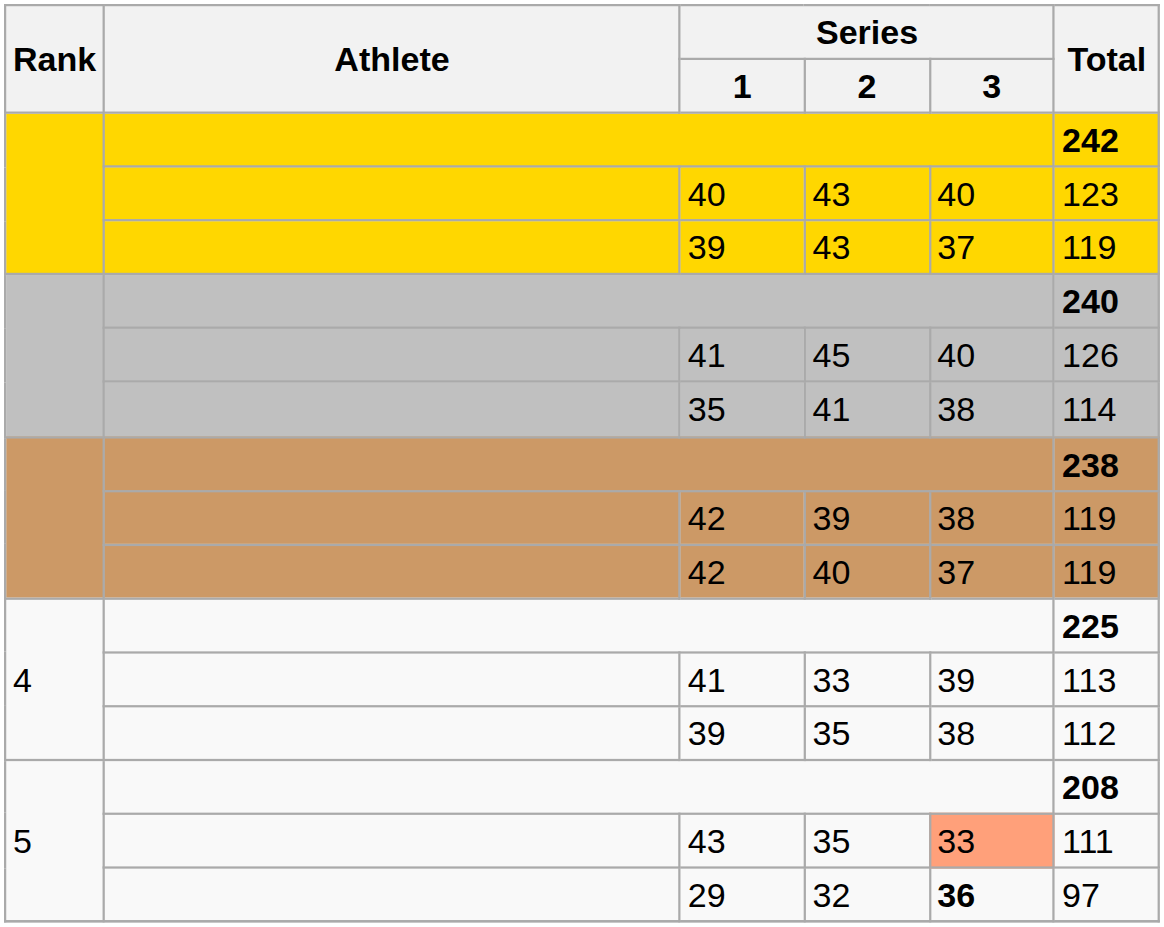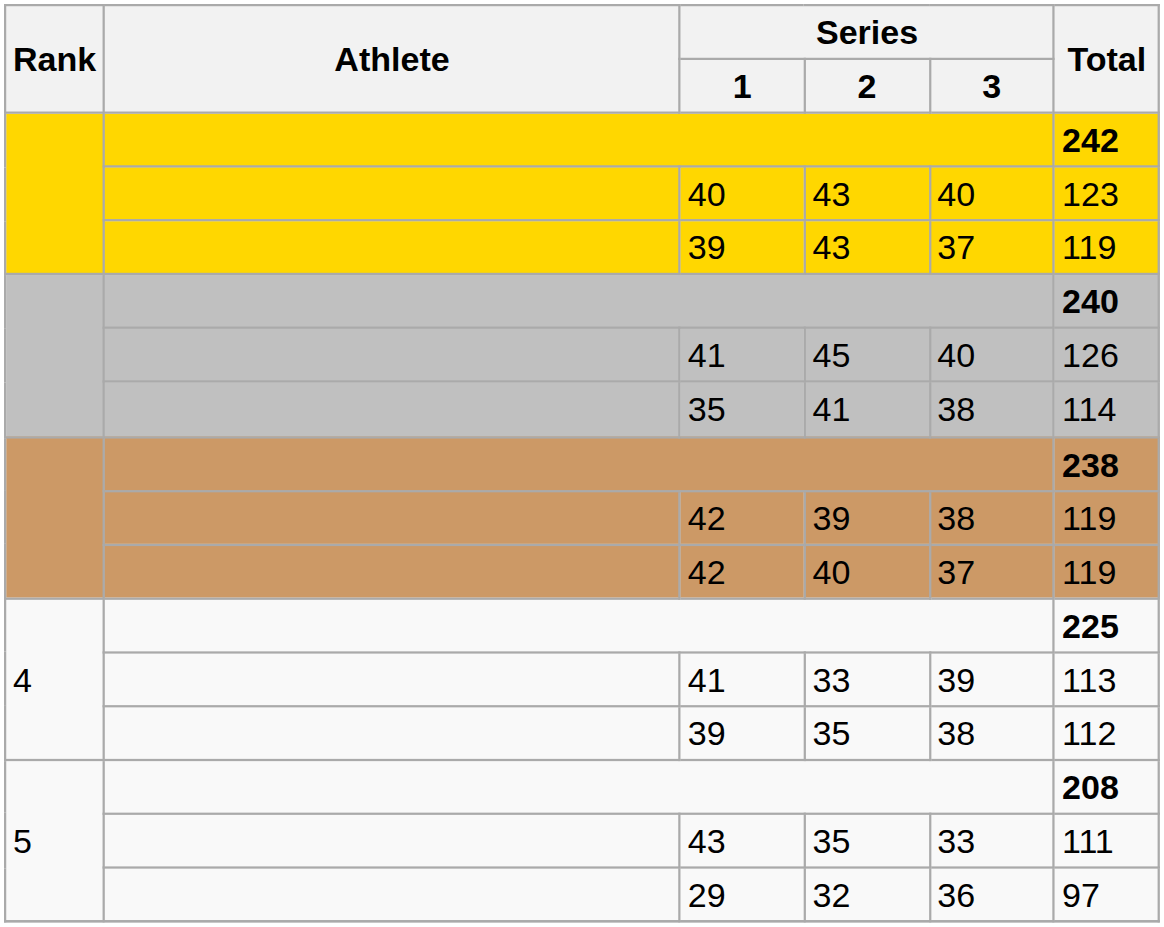(956, 841) lightsalmon background -> (956, 841) no background
(956, 895) bold -> (956, 895) normal
